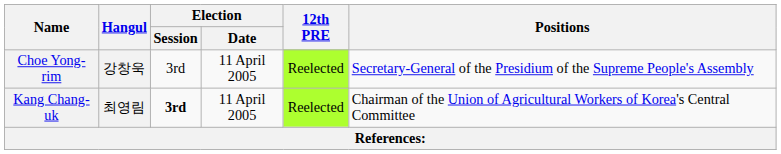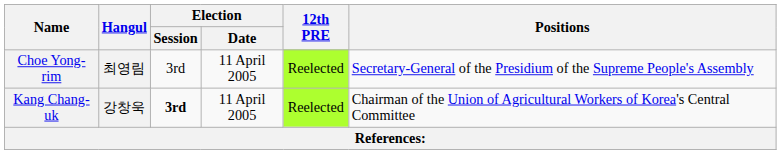(124, 68) 강창욱 -> (124, 68) 최영림
(124, 107) 최영림 -> (124, 107) 강창욱
